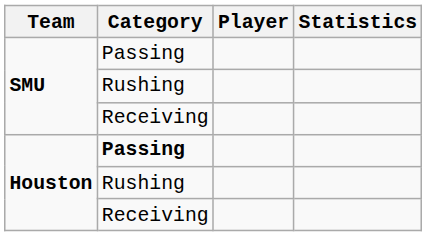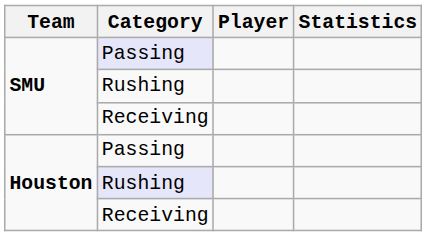(143, 54) no background -> (143, 54) lavender background
(143, 150) bold -> (143, 150) normal
(143, 183) no background -> (143, 183) lavender background
